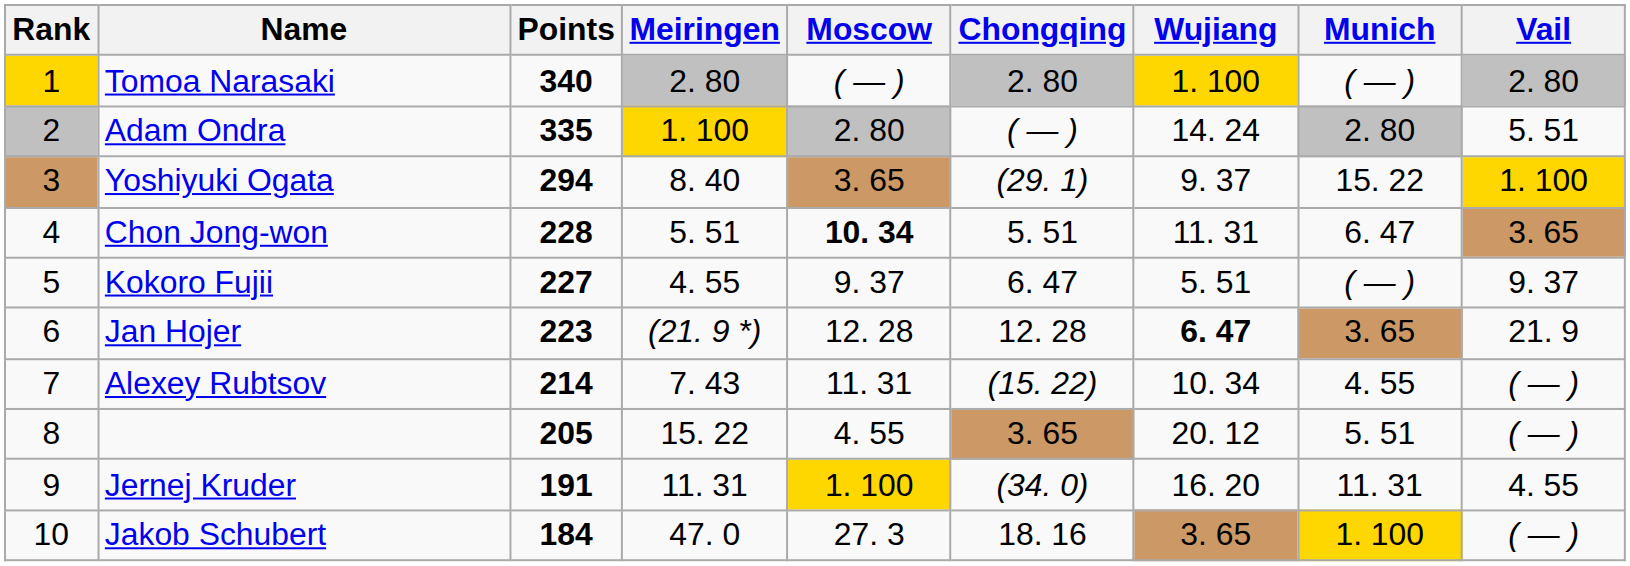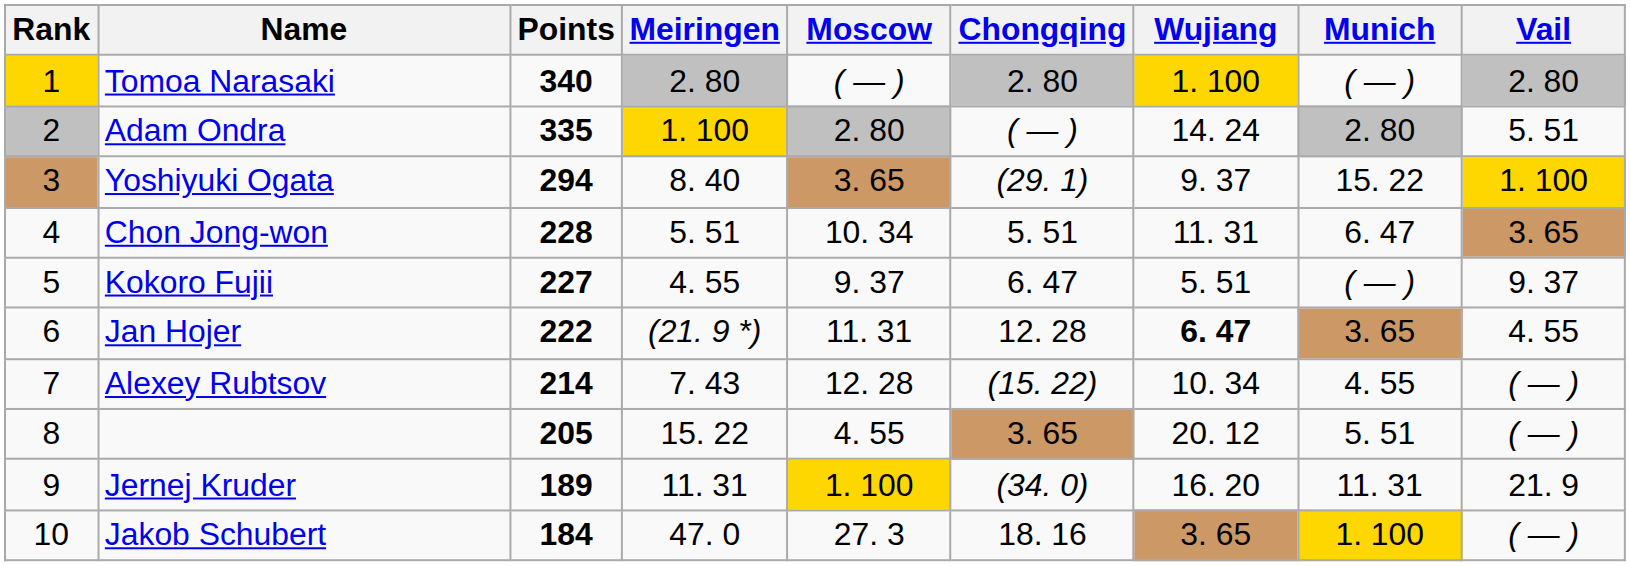(869, 231) bold -> (869, 231) normal
(566, 332) 223 -> (566, 332) 222
(869, 332) 12. 28 -> (869, 332) 11. 31
(1544, 332) 21. 9 -> (1544, 332) 4. 55
(869, 383) 11. 31 -> (869, 383) 12. 28
(566, 484) 191 -> (566, 484) 189
(1544, 484) 4. 55 -> (1544, 484) 21. 9
